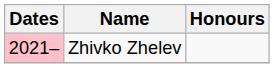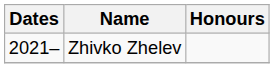(34, 47) pink background -> (34, 47) no background
